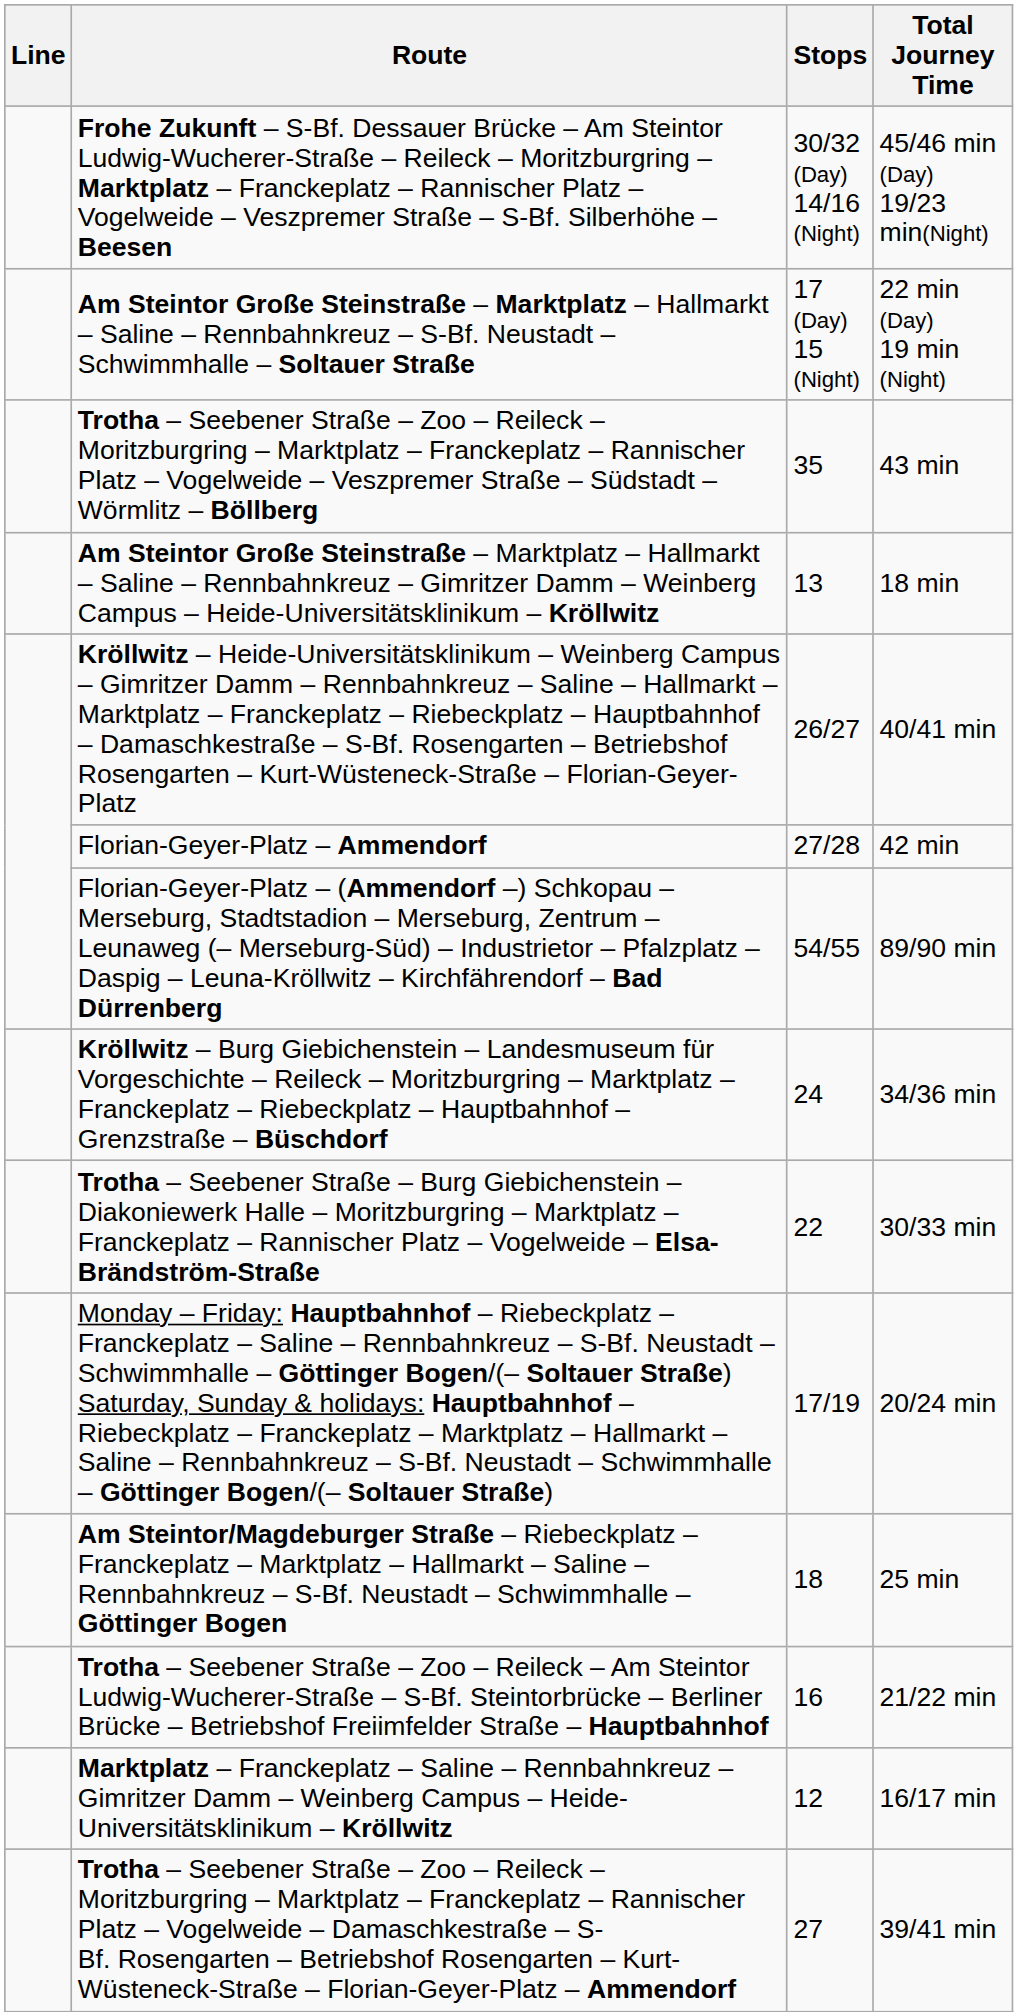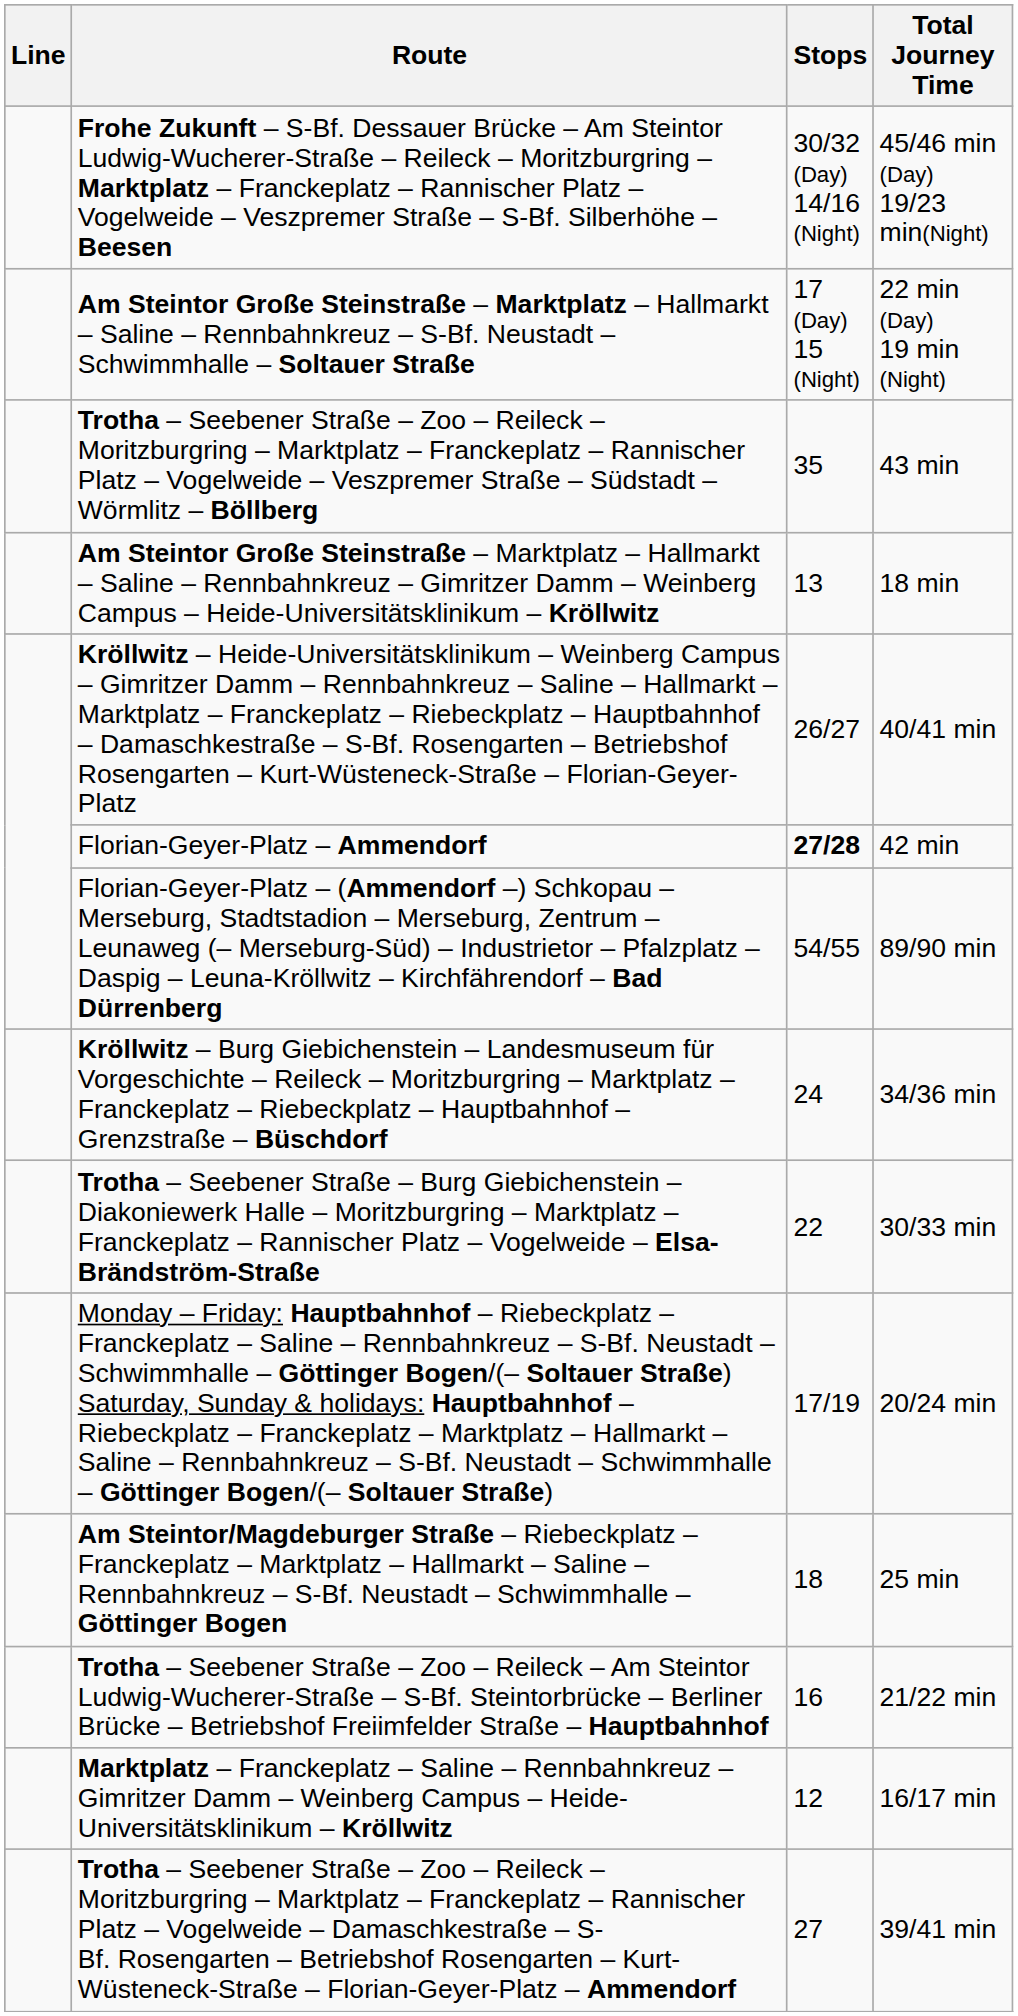(827, 846) normal -> (827, 846) bold
